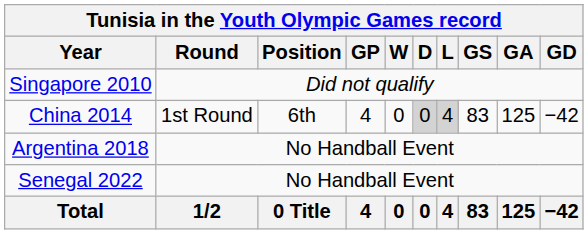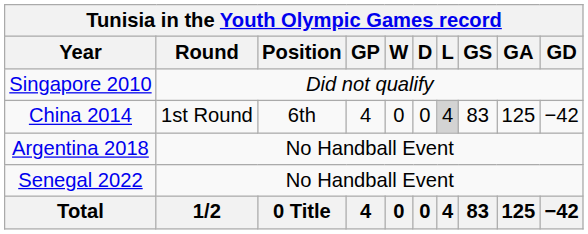(425, 116) lightgrey background -> (425, 116) no background
